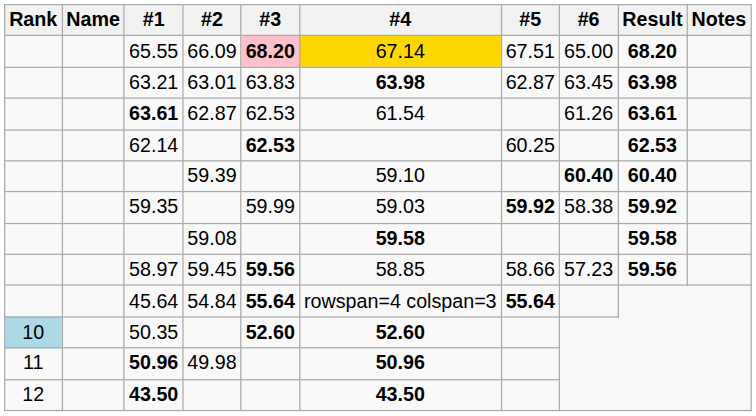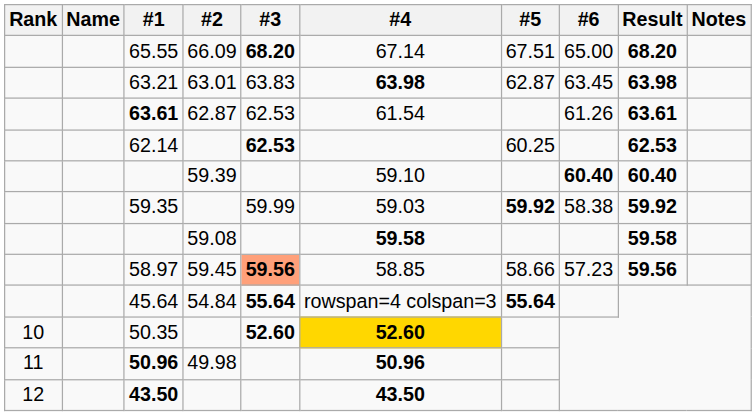(270, 51) pink background -> (270, 51) no background
(400, 51) gold background -> (400, 51) no background
(270, 269) no background -> (270, 269) lightsalmon background
(33, 332) lightblue background -> (33, 332) no background
(400, 332) no background -> (400, 332) gold background
